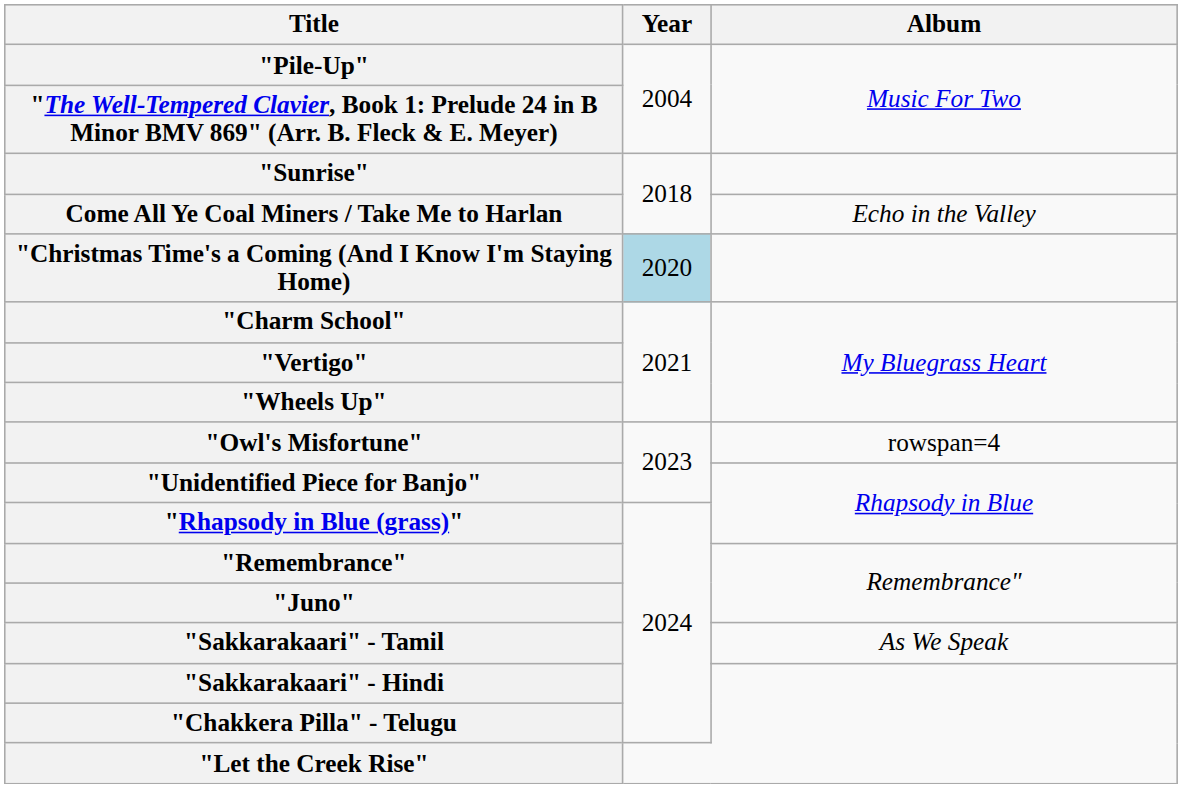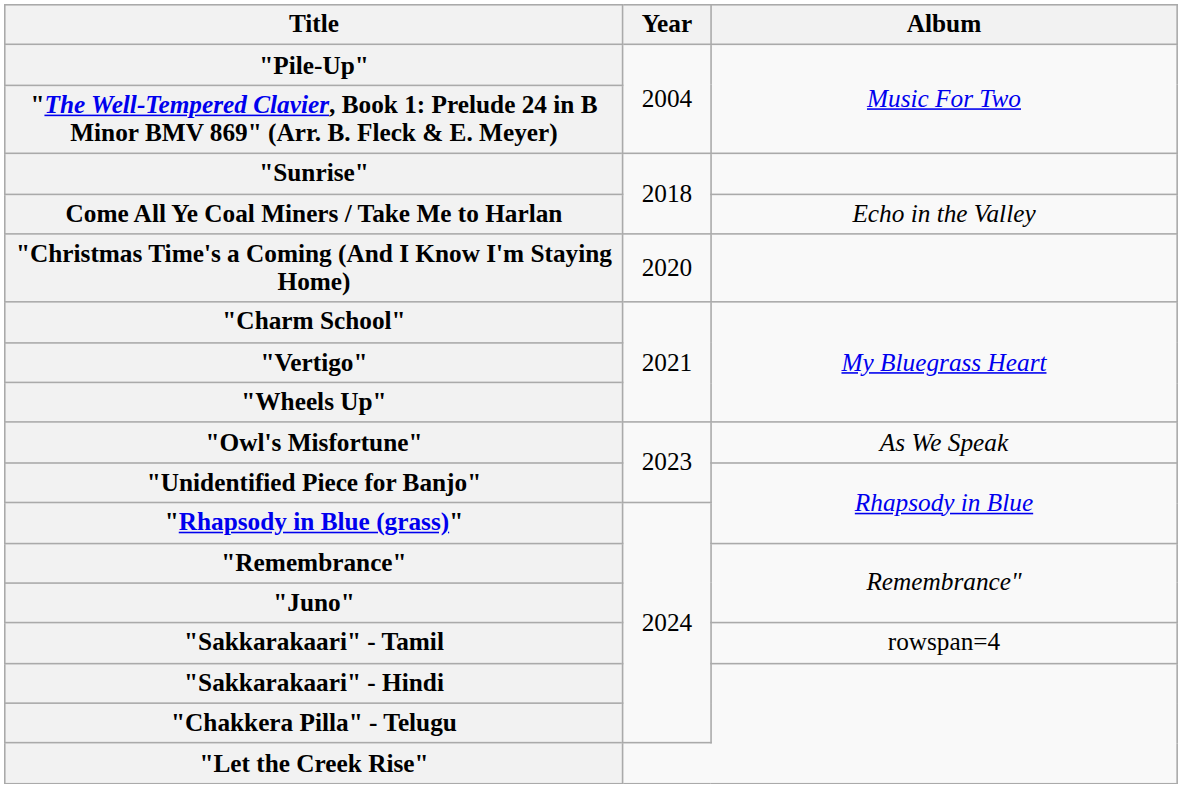(667, 267) lightblue background -> (667, 267) no background
(944, 442) rowspan=4 -> (944, 442) As We Speak
(944, 642) As We Speak -> (944, 642) rowspan=4
